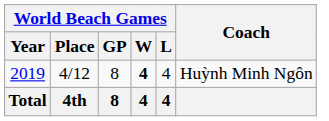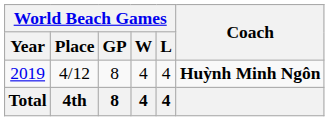(143, 73) bold -> (143, 73) normal
(246, 73) normal -> (250, 73) bold
